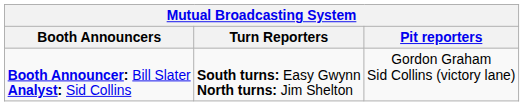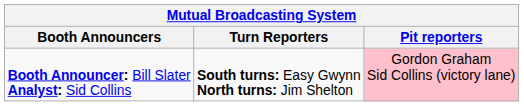(441, 67) no background -> (441, 67) pink background
